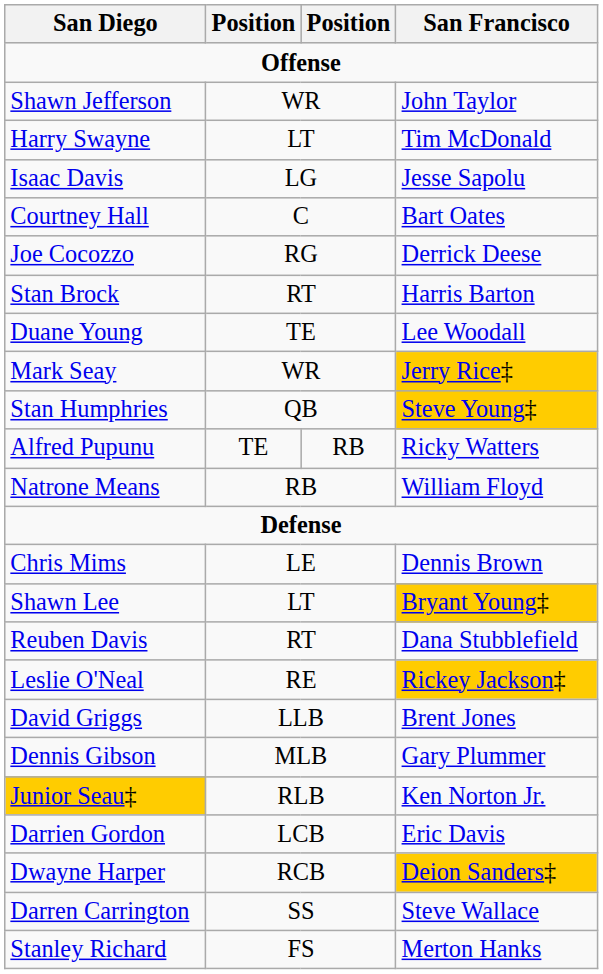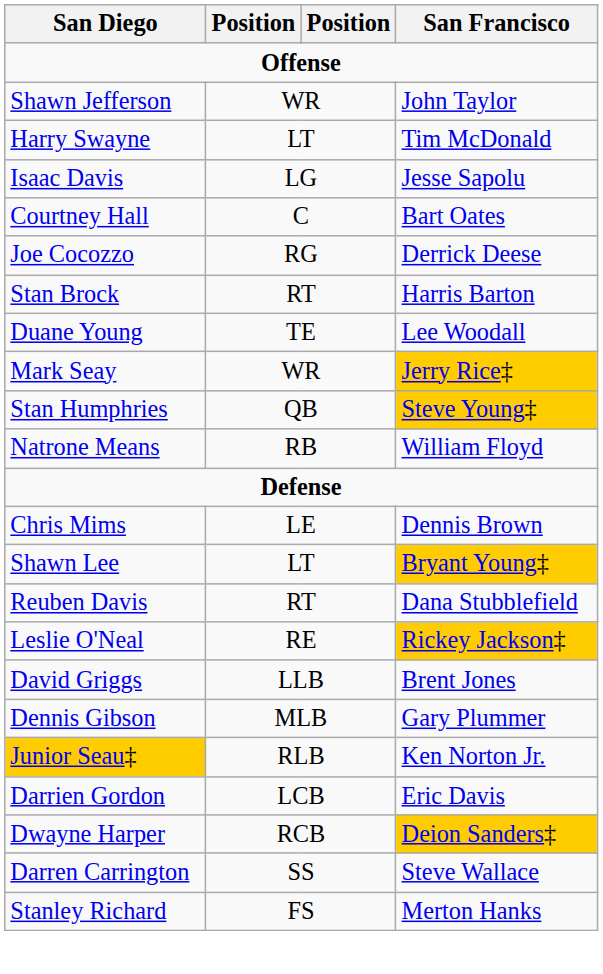- row: (82, 448)
